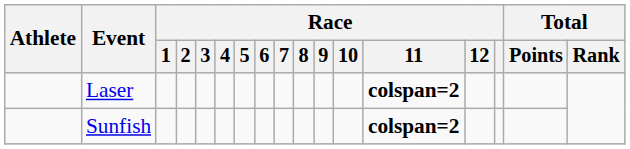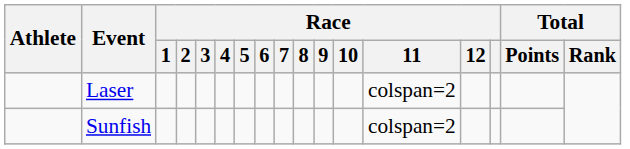(414, 90) bold -> (412, 90) normal
(414, 126) bold -> (412, 126) normal
